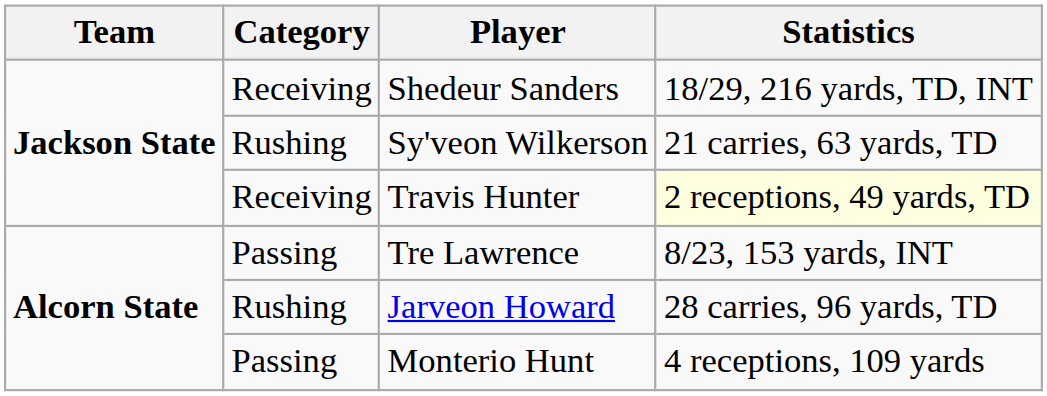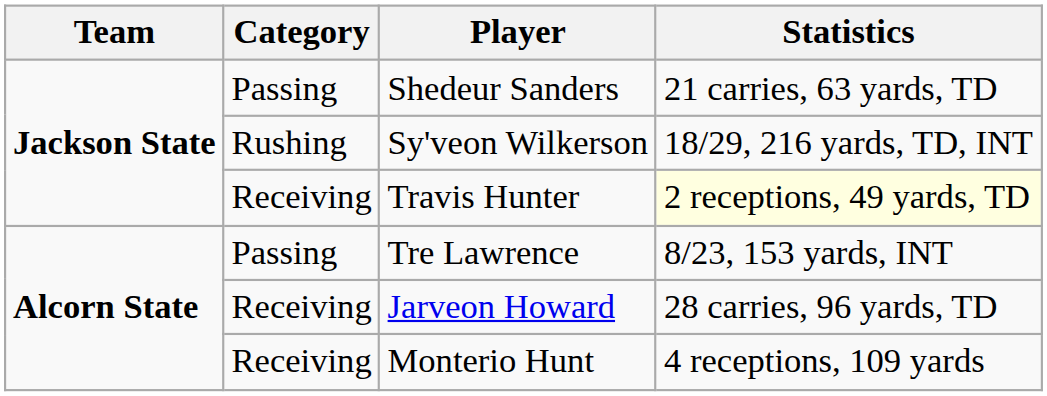(302, 87) Receiving -> (284, 87) Passing
(849, 87) 18/29, 216 yards, TD, INT -> (831, 87) 21 carries, 63 yards, TD
(831, 142) 21 carries, 63 yards, TD -> (849, 142) 18/29, 216 yards, TD, INT
(289, 306) Rushing -> (302, 306) Receiving
(284, 361) Passing -> (302, 361) Receiving
